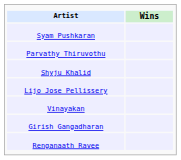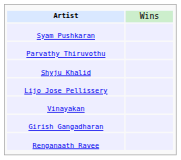(149, 16) bold -> (149, 16) normal
